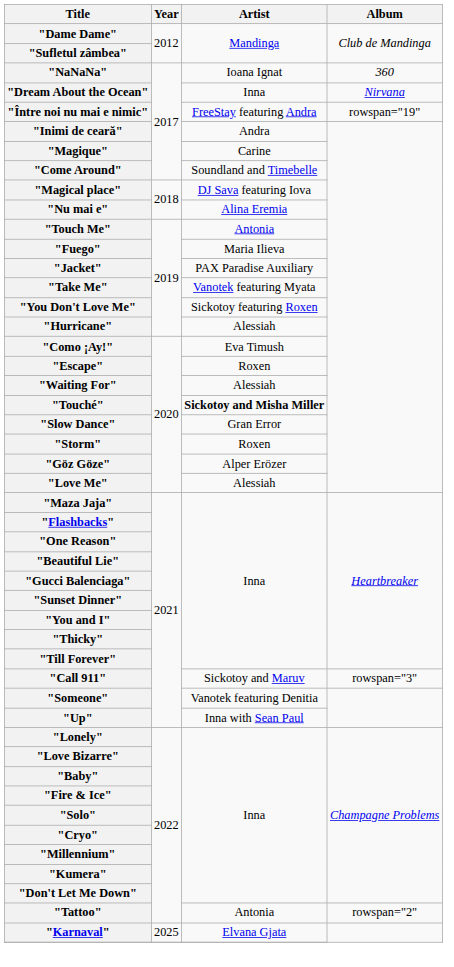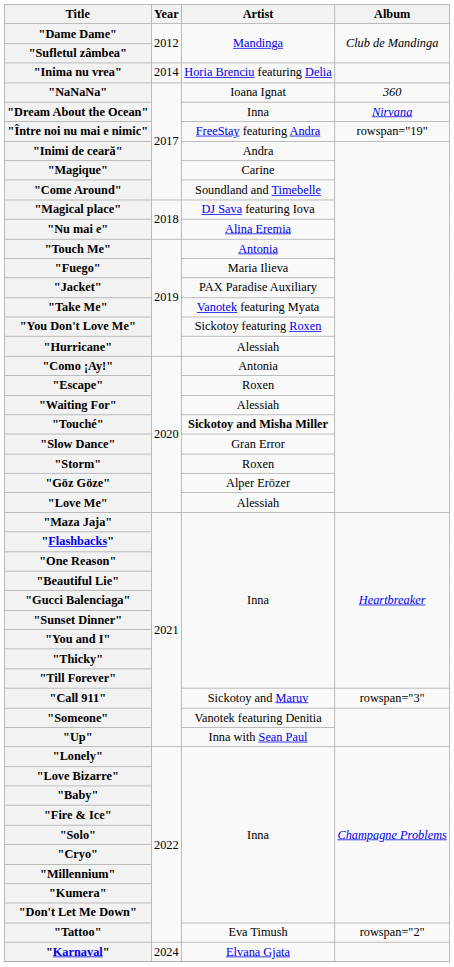+ row: (78, 72)
(254, 346) Eva Timush -> (258, 365) Antonia
(254, 913) Antonia -> (258, 932) Eva Timush
(166, 932) 2025 -> (166, 952) 2024
